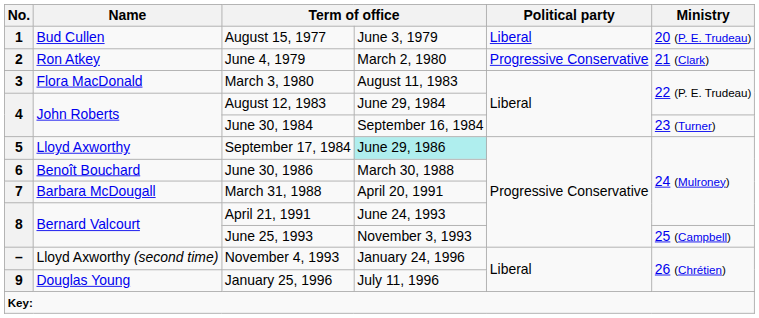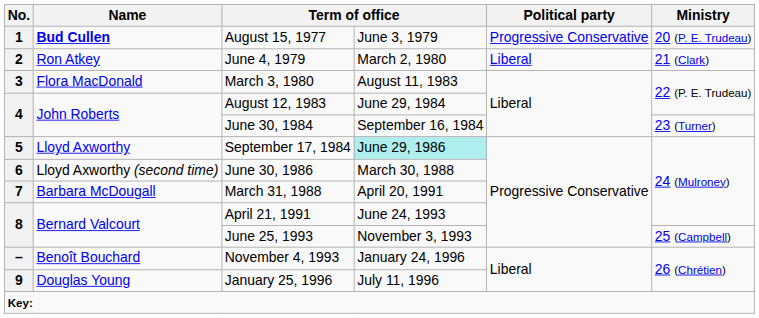(71, 37) normal -> (73, 37) bold
(511, 37) Liberal -> (569, 37) Progressive Conservative
(569, 59) Progressive Conservative -> (511, 59) Liberal
(88, 170) Benoît Bouchard -> (127, 170) Lloyd Axworthy (second time)
(127, 258) Lloyd Axworthy (second time) -> (88, 258) Benoît Bouchard
